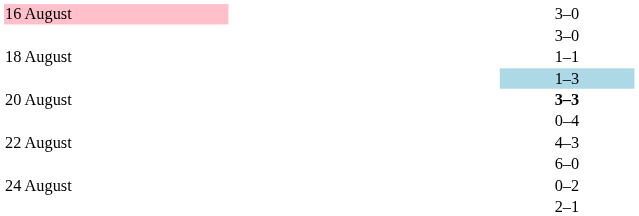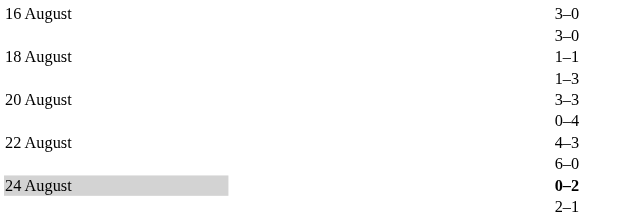(38, 14) pink background -> (38, 14) no background
(567, 78) lightblue background -> (567, 78) no background
(567, 99) bold -> (567, 99) normal
(38, 185) no background -> (38, 185) lightgrey background
(567, 185) normal -> (567, 185) bold
